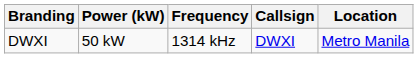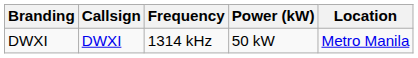columns swapped: (285, 16) <-> (123, 16)
